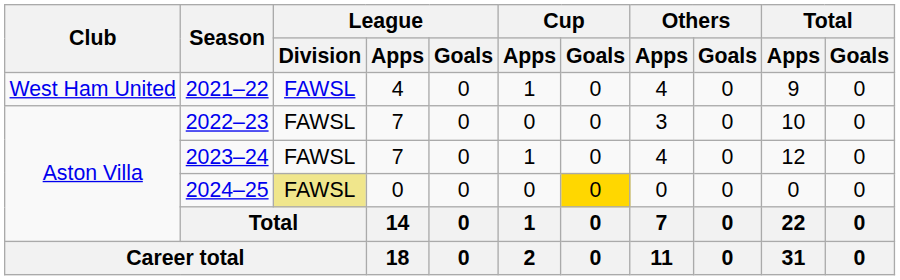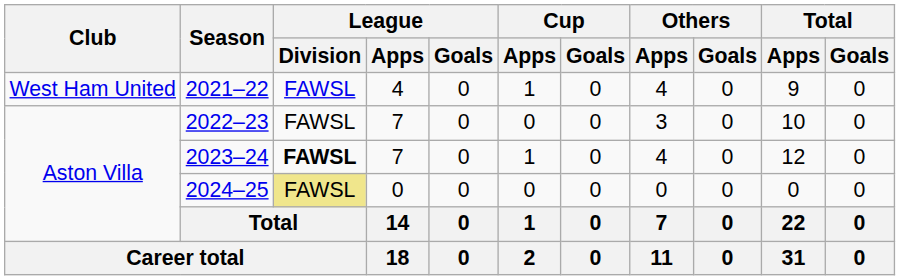(320, 156) normal -> (320, 156) bold
(596, 190) gold background -> (596, 190) no background
